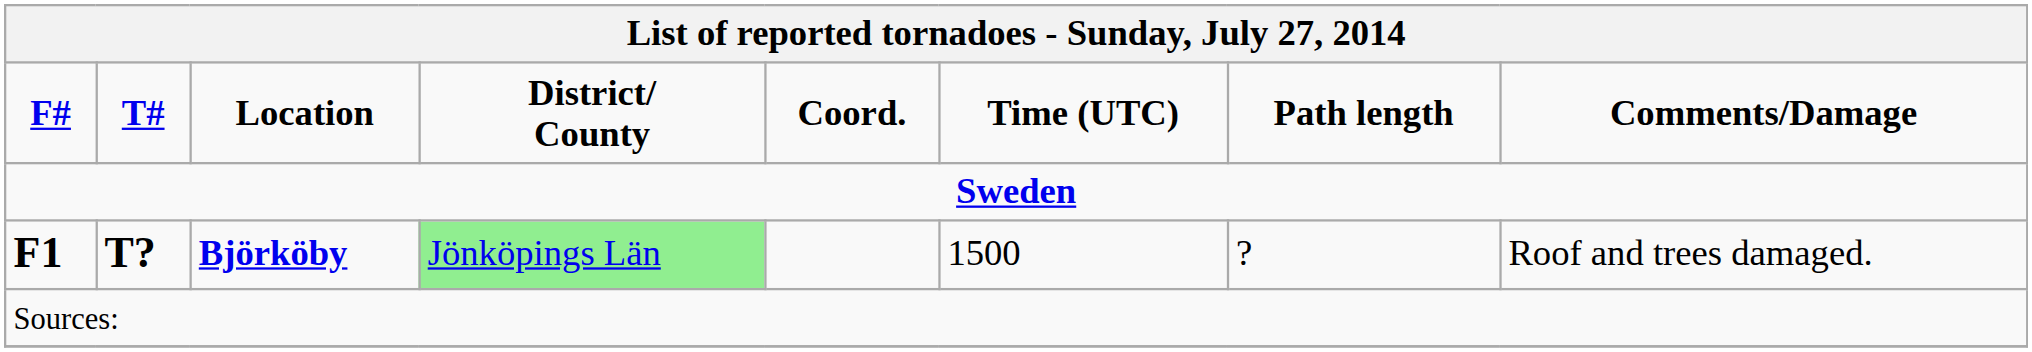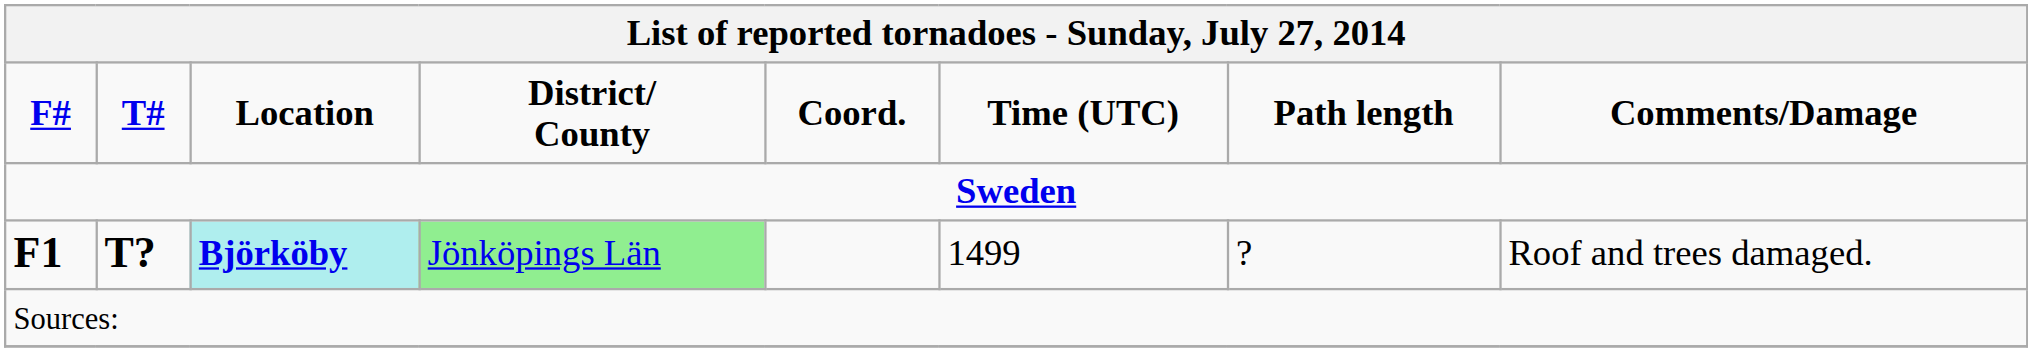(273, 253) no background -> (273, 253) paleturquoise background
(984, 253) 1500 -> (984, 253) 1499
